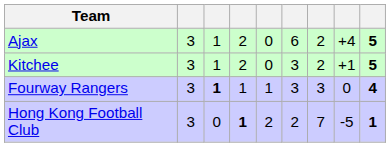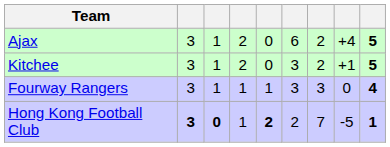(217, 88) bold -> (217, 88) normal
(191, 121) normal -> (191, 121) bold
(217, 121) normal -> (217, 121) bold
(243, 121) bold -> (243, 121) normal
(269, 121) normal -> (269, 121) bold
